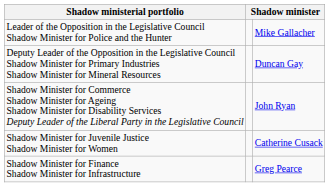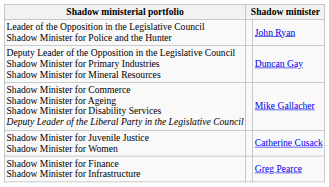(285, 32) Mike Gallacher -> (275, 32) John Ryan
(275, 106) John Ryan -> (285, 106) Mike Gallacher
